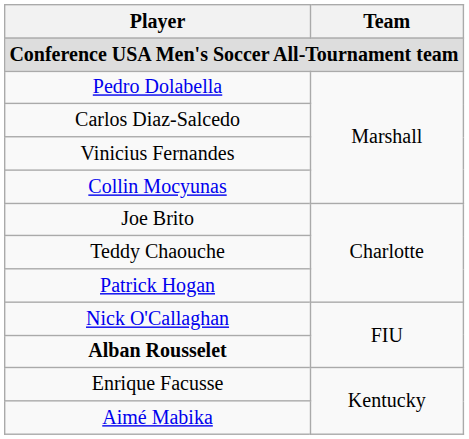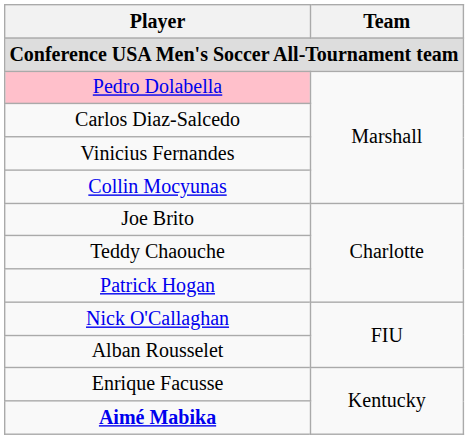(158, 87) no background -> (158, 87) pink background
(158, 351) bold -> (158, 351) normal
(158, 417) normal -> (158, 417) bold
